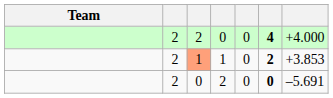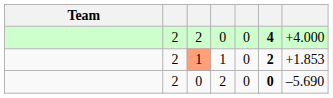(305, 59) +3.853 -> (305, 59) +1.853
(305, 81) –5.691 -> (305, 81) –5.690
